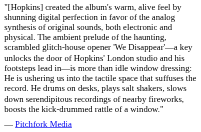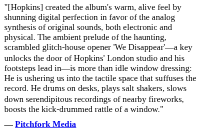(38, 124) normal -> (40, 124) bold
